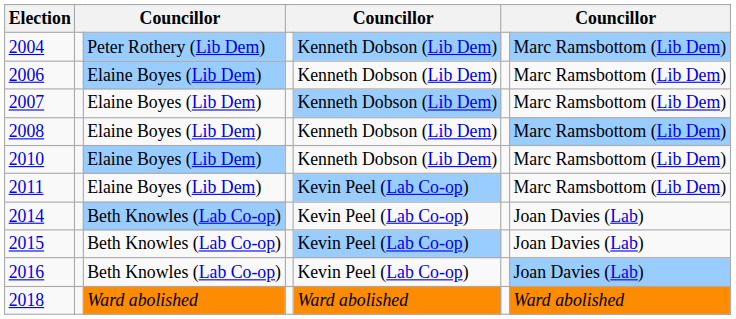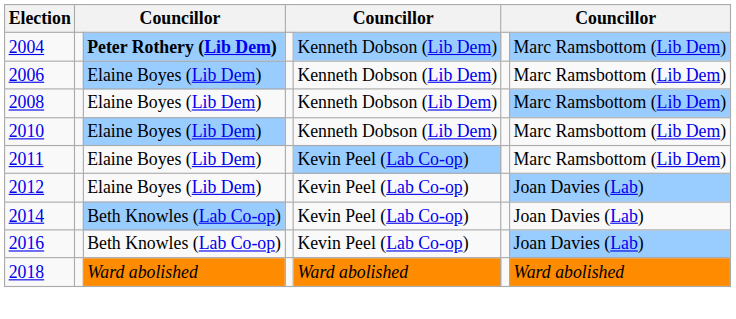(176, 46) normal -> (182, 46) bold
- row: (26, 103)
+ row: (26, 187)
- row: (26, 243)
